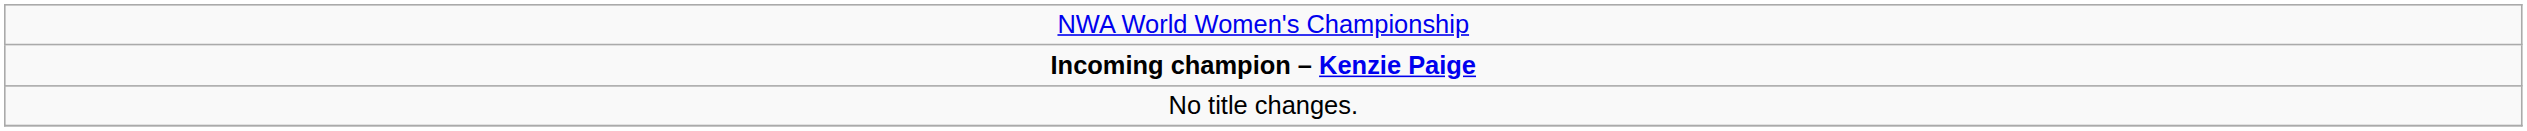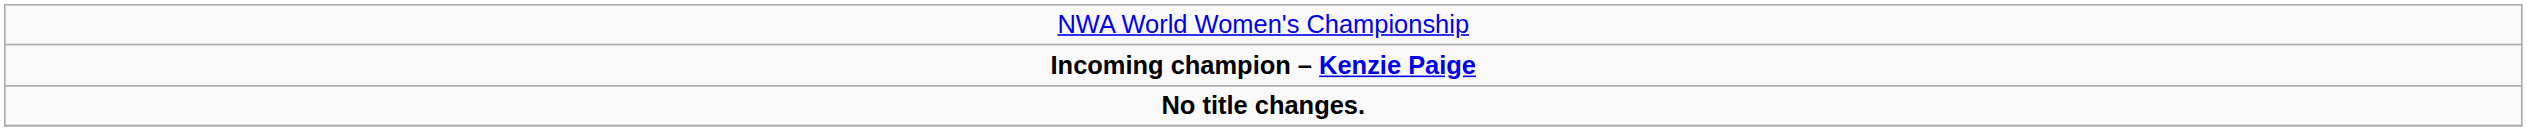(1263, 105) normal -> (1263, 105) bold
